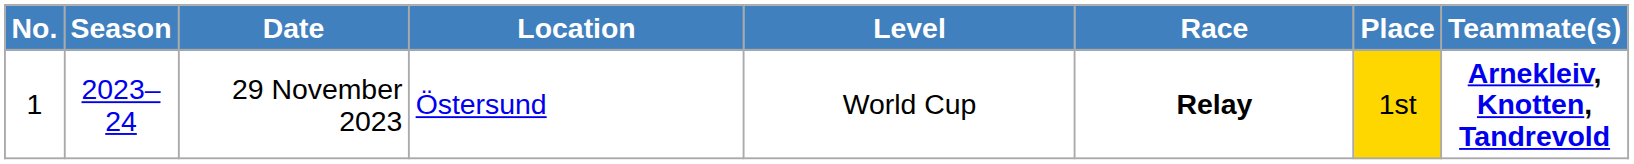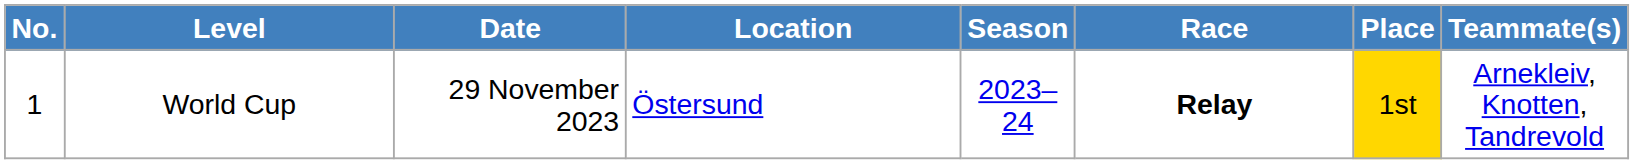columns swapped: (121, 28) <-> (909, 28)
(1535, 104) bold -> (1535, 104) normal
